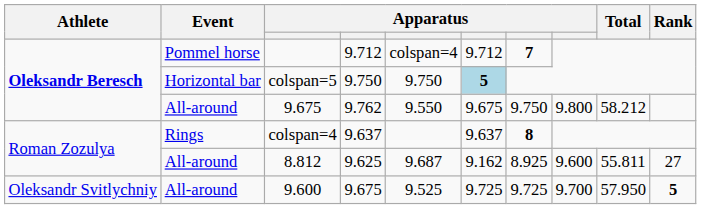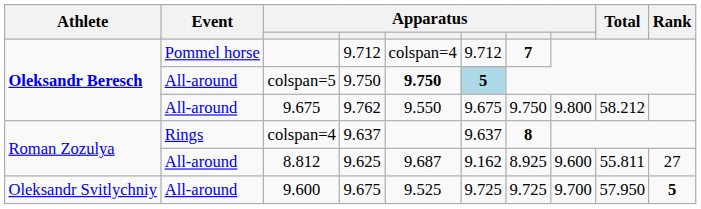(213, 80) Horizontal bar -> (201, 80) All-around
(424, 80) normal -> (423, 80) bold
